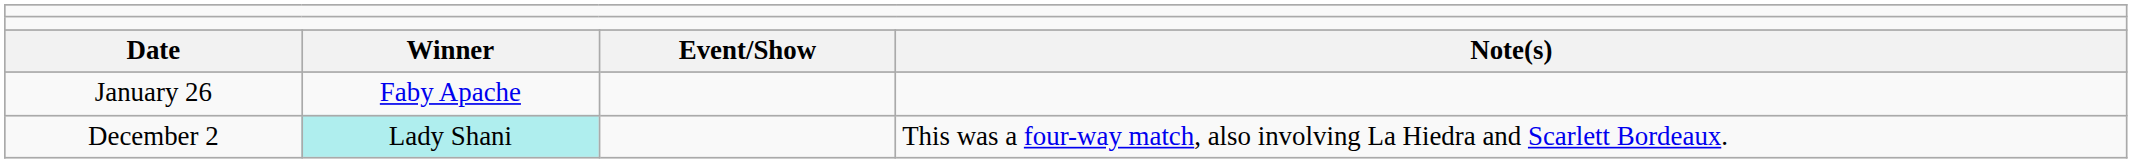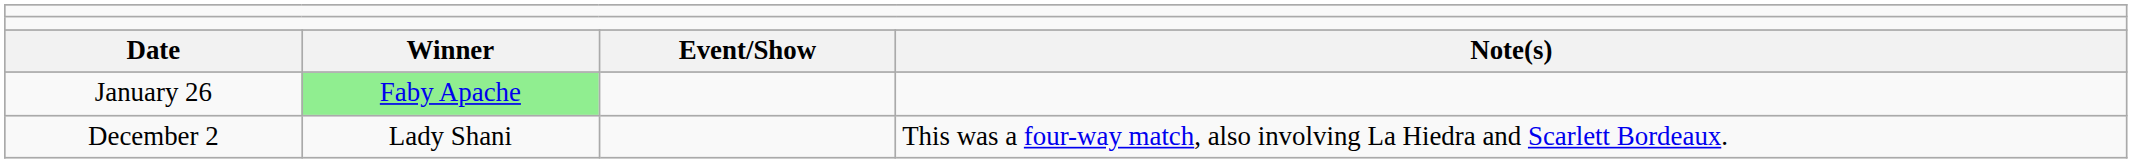(450, 93) no background -> (450, 93) lightgreen background
(450, 135) paleturquoise background -> (450, 135) no background
